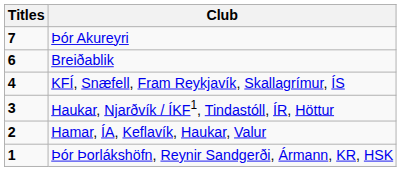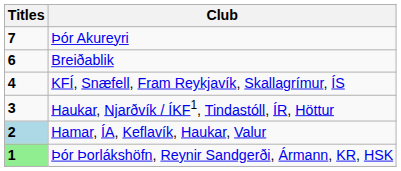(12, 132) no background -> (12, 132) lightblue background
(12, 155) no background -> (12, 155) lightgreen background
